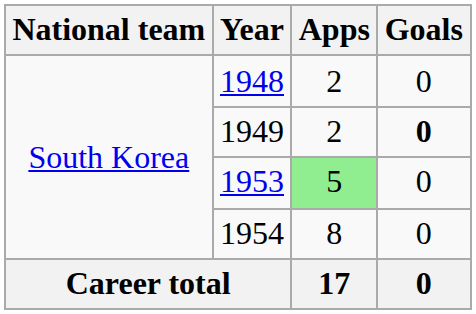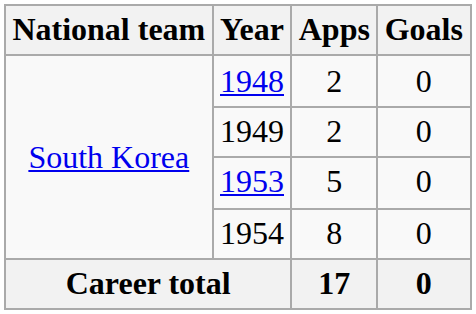(424, 131) bold -> (424, 131) normal
(334, 182) lightgreen background -> (334, 182) no background
